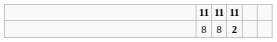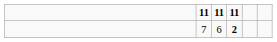(204, 29) 8 -> (204, 29) 7
(219, 29) 8 -> (219, 29) 6
